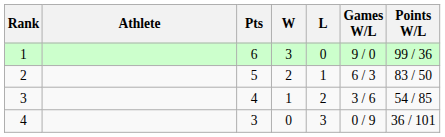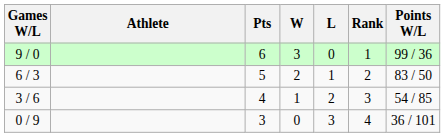columns swapped: (23, 24) <-> (363, 24)
